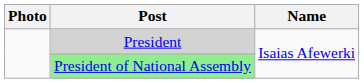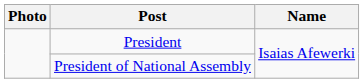(153, 41) lightgrey background -> (153, 41) no background
(153, 66) lightgreen background -> (153, 66) no background
